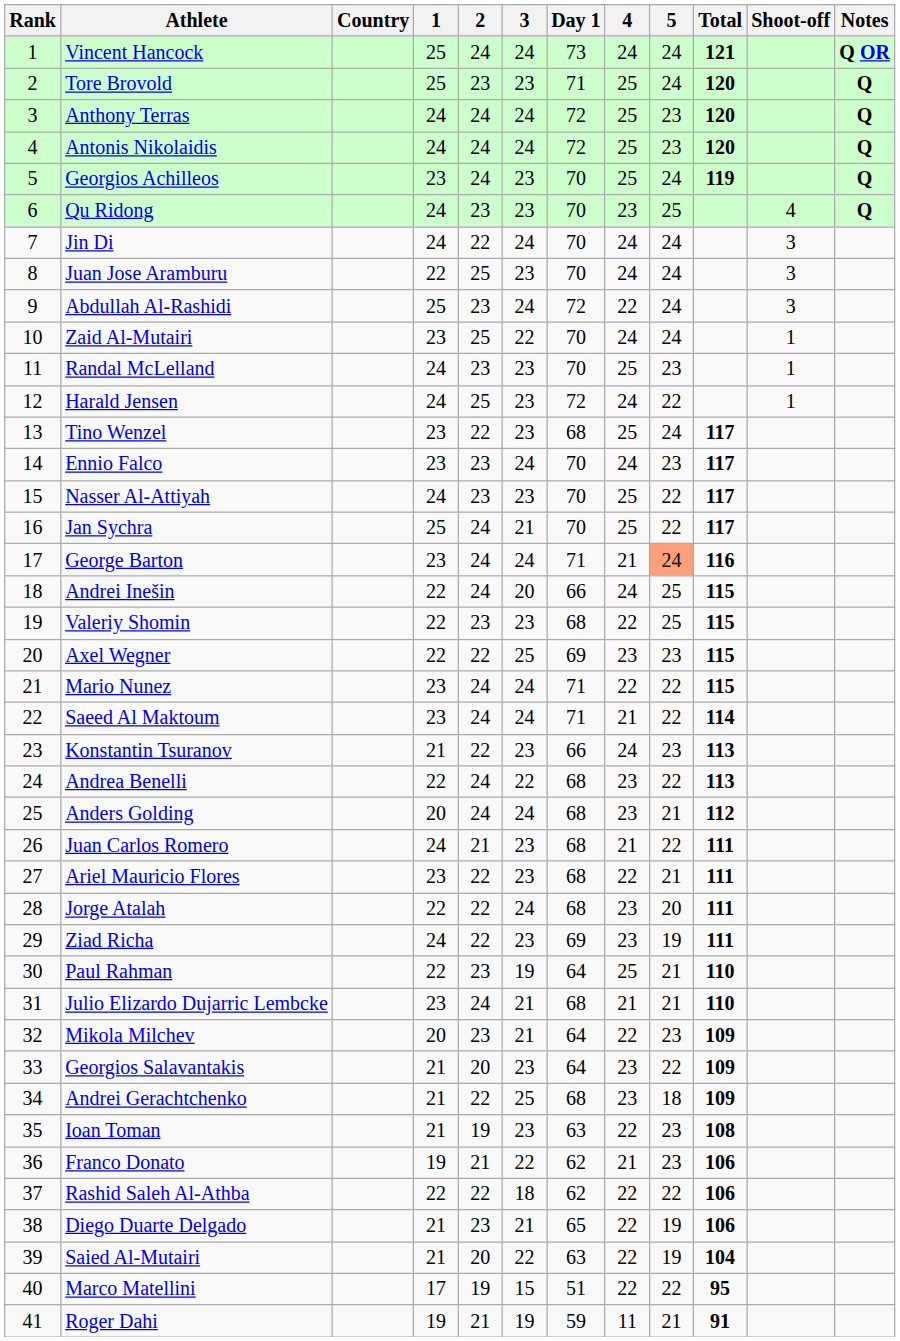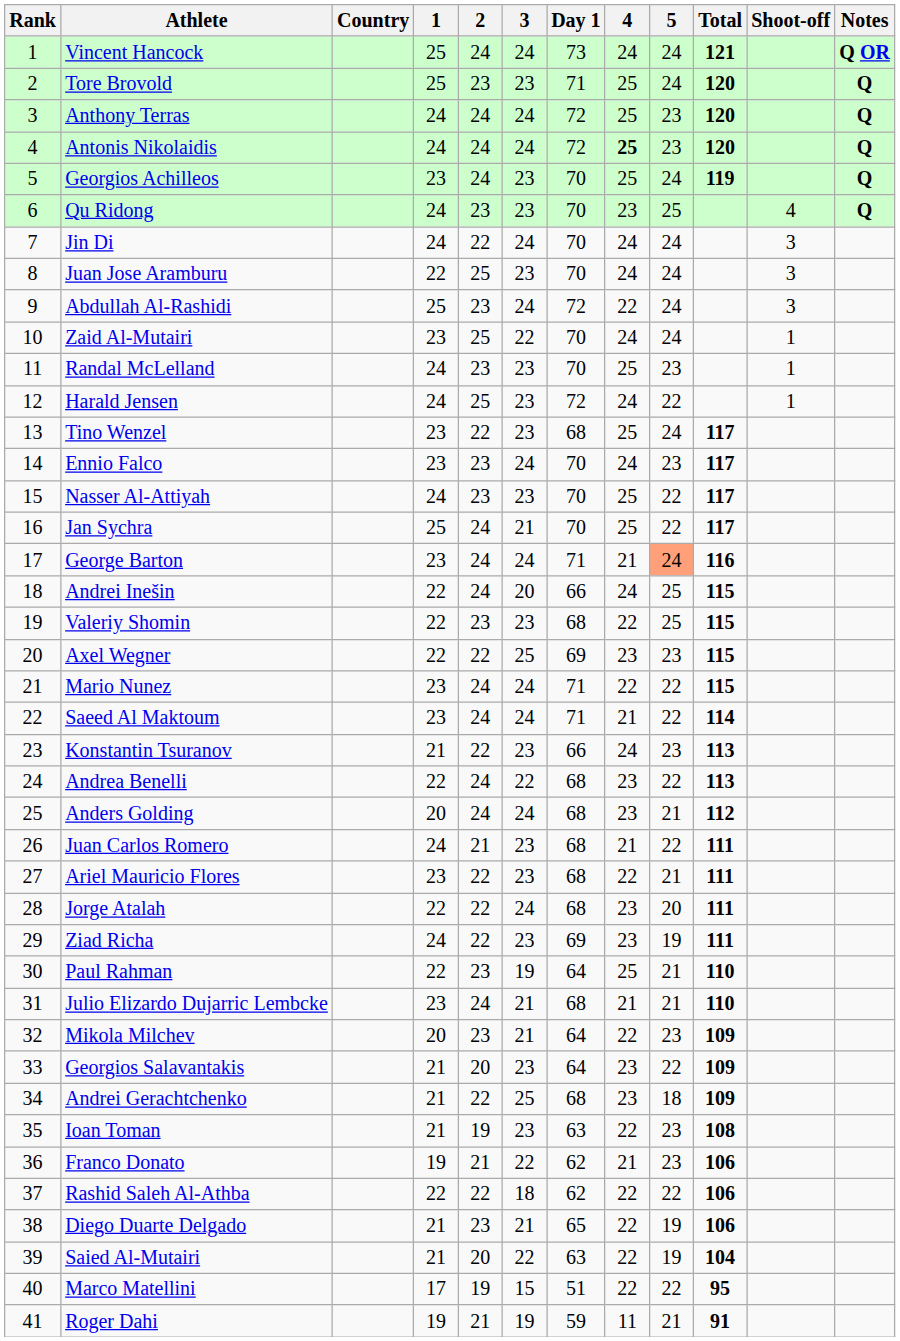(627, 147) normal -> (627, 147) bold
